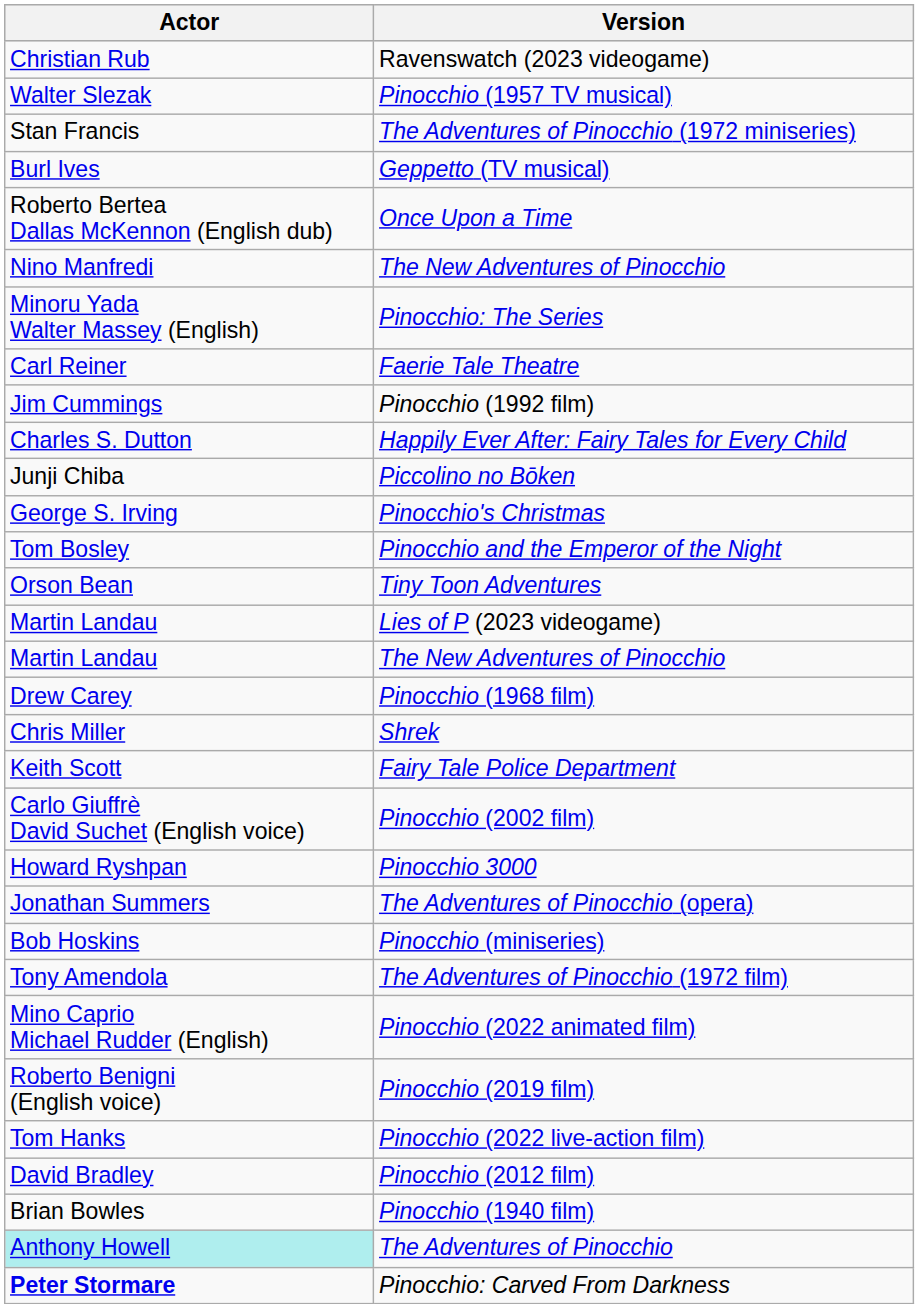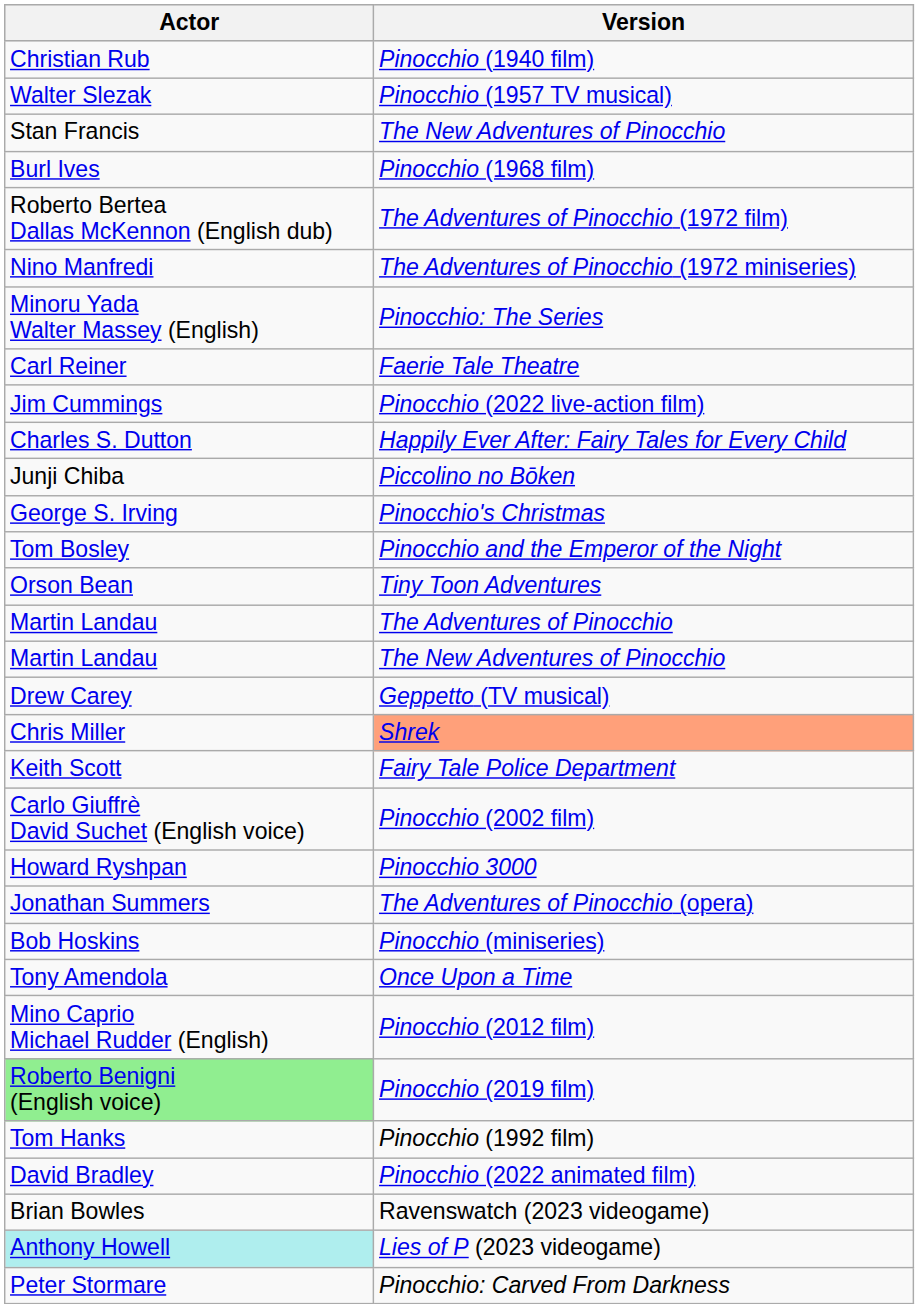(544, 59) Ravenswatch (2023 videogame) -> (487, 59) Pinocchio (1940 film)
(617, 132) The Adventures of Pinocchio (1972 miniseries) -> (552, 132) The New Adventures of Pinocchio
(494, 168) Geppetto (TV musical) -> (487, 168) Pinocchio (1968 film)
(476, 218) Once Upon a Time -> (584, 218) The Adventures of Pinocchio (1972 film)
(552, 267) The New Adventures of Pinocchio -> (617, 267) The Adventures of Pinocchio (1972 miniseries)
(487, 403) Pinocchio (1992 film) -> (542, 403) Pinocchio (2022 live-action film)
(520, 622) Lies of P (2023 videogame) -> (526, 622) The Adventures of Pinocchio
(487, 695) Pinocchio (1968 film) -> (494, 695) Geppetto (TV musical)
(409, 732) no background -> (409, 732) lightsalmon background
(584, 977) The Adventures of Pinocchio (1972 film) -> (476, 977) Once Upon a Time
(537, 1026) Pinocchio (2022 animated film) -> (487, 1026) Pinocchio (2012 film)
(93, 1089) no background -> (93, 1089) lightgreen background
(542, 1138) Pinocchio (2022 live-action film) -> (487, 1138) Pinocchio (1992 film)
(487, 1175) Pinocchio (2012 film) -> (537, 1175) Pinocchio (2022 animated film)
(487, 1212) Pinocchio (1940 film) -> (544, 1212) Ravenswatch (2023 videogame)
(526, 1248) The Adventures of Pinocchio -> (520, 1248) Lies of P (2023 videogame)
(93, 1285) bold -> (88, 1285) normal
